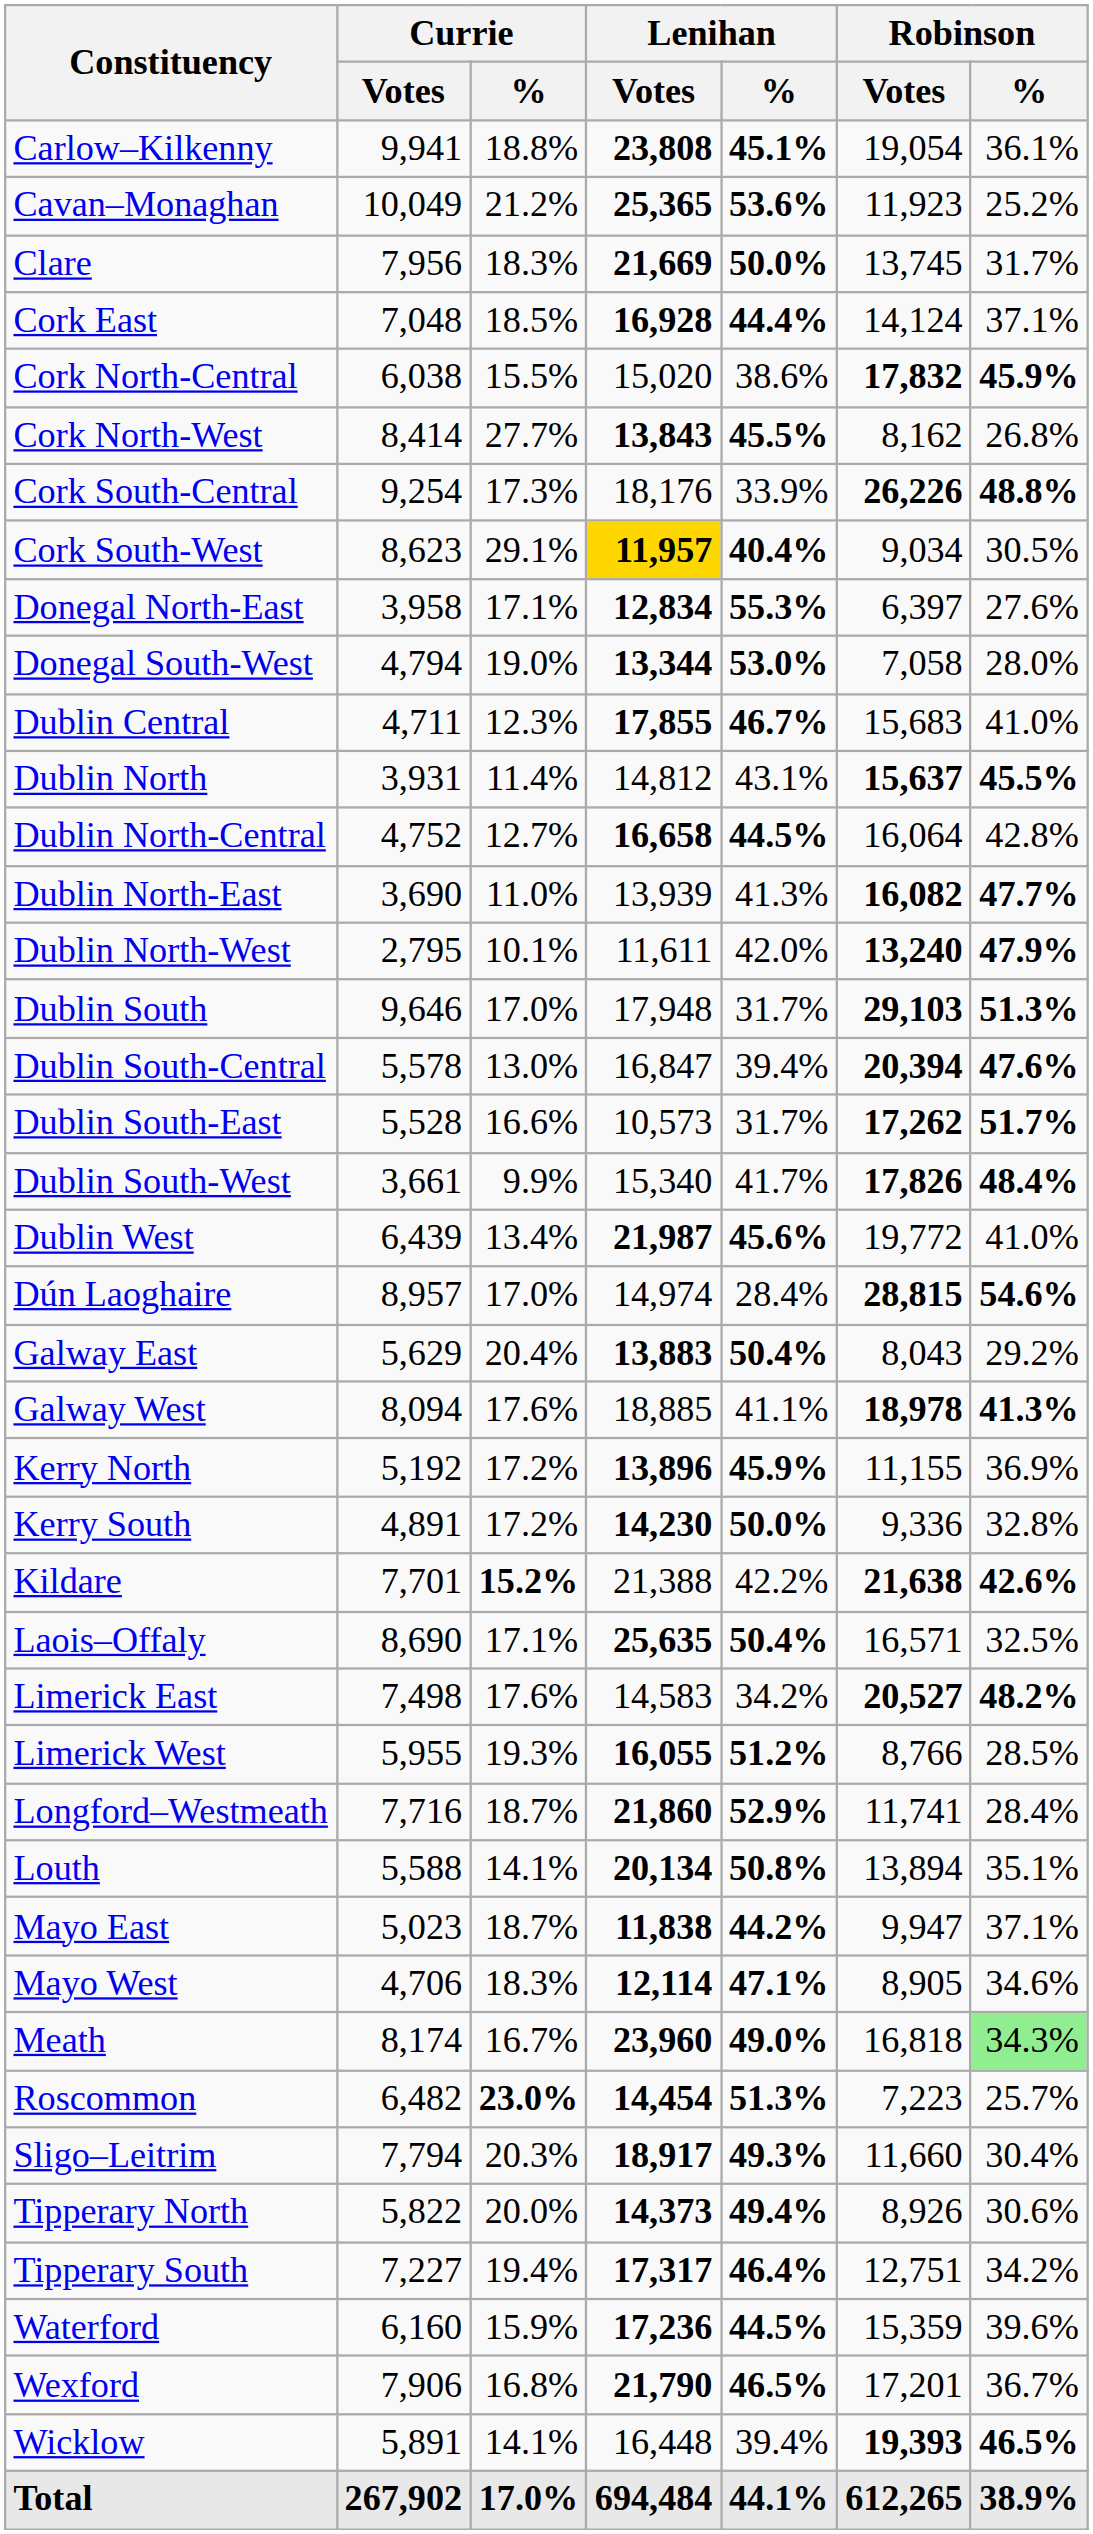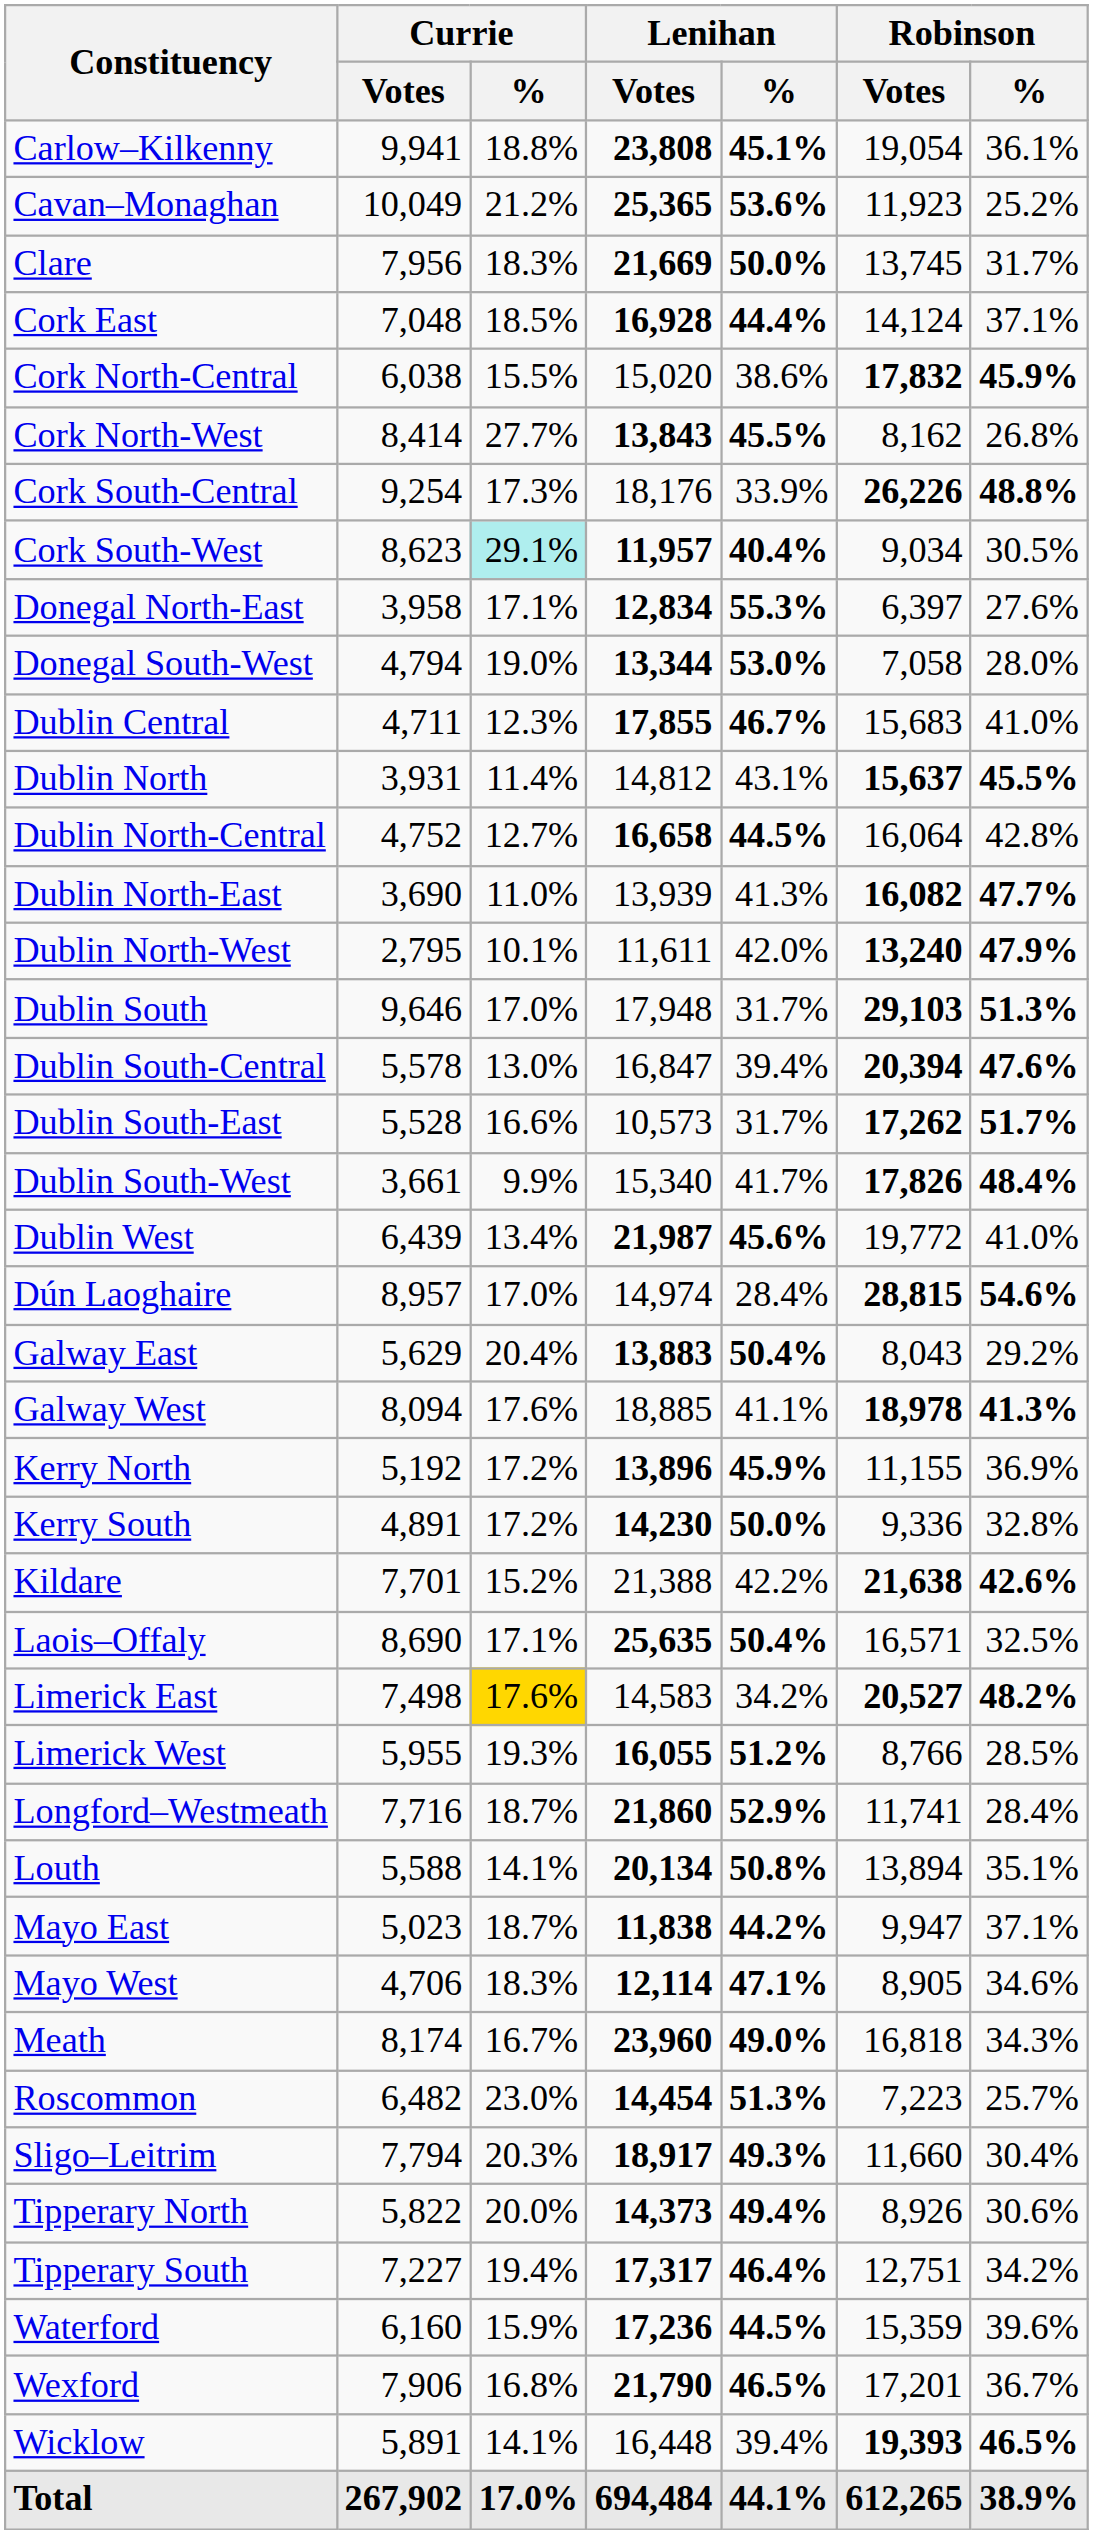(531, 549) no background -> (531, 549) paleturquoise background
(664, 549) gold background -> (664, 549) no background
(528, 1581) bold -> (531, 1581) normal
(531, 1696) no background -> (531, 1696) gold background
(1032, 2040) lightgreen background -> (1032, 2040) no background
(528, 2097) bold -> (531, 2097) normal
